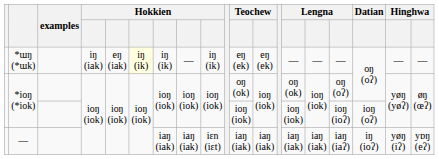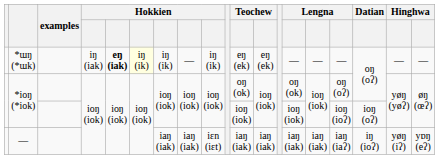(117, 60) normal -> (117, 60) bold
